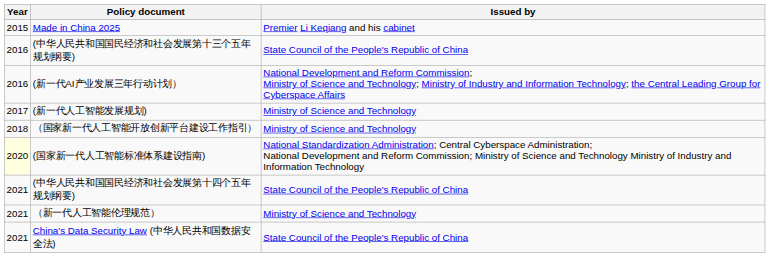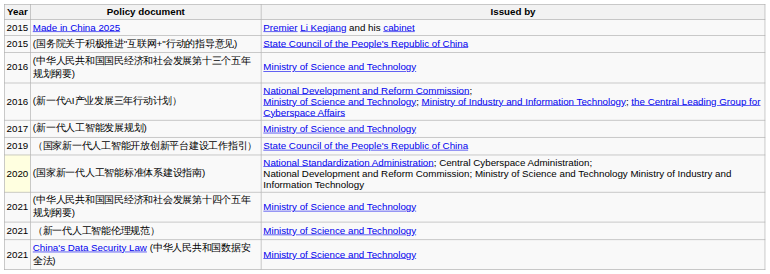+ row: (135, 43)
(366, 50) State Council of the People's Republic of China -> (340, 67) Ministry of Science and Technology
(17, 128) 2018 -> (17, 146) 2019
(340, 128) Ministry of Science and Technology -> (366, 146) State Council of the People's Republic of China
(366, 190) State Council of the People's Republic of China -> (340, 207) Ministry of Science and Technology
(366, 237) State Council of the People's Republic of China -> (340, 254) Ministry of Science and Technology
